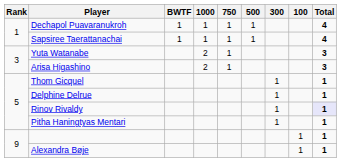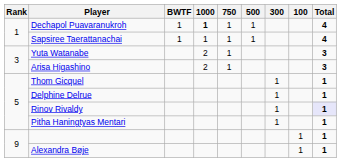(205, 25) normal -> (205, 25) bold
